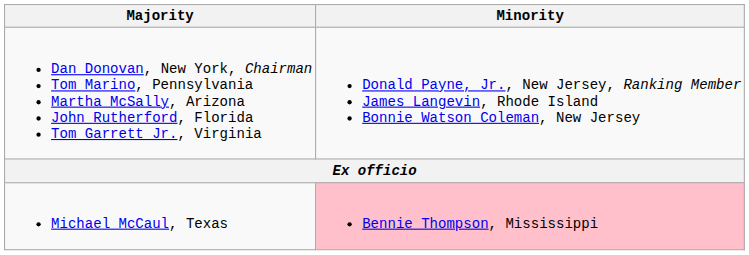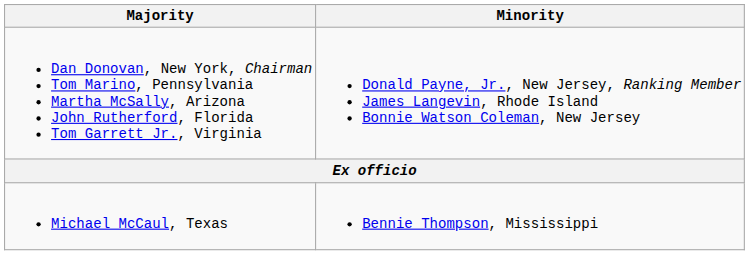(530, 224) pink background -> (530, 224) no background
